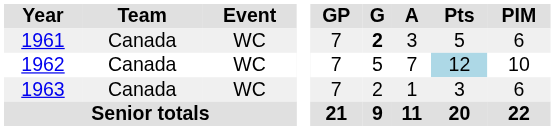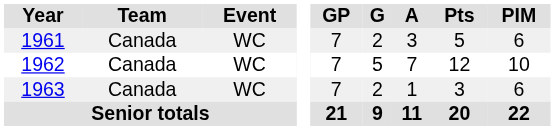(377, 40) bold -> (377, 40) normal
(459, 64) lightblue background -> (459, 64) no background
